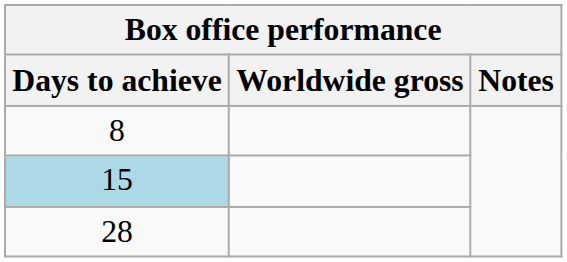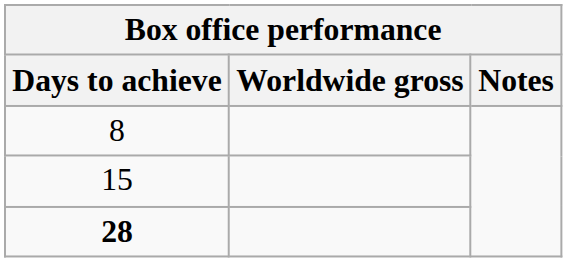(117, 180) lightblue background -> (117, 180) no background
(117, 230) normal -> (117, 230) bold
